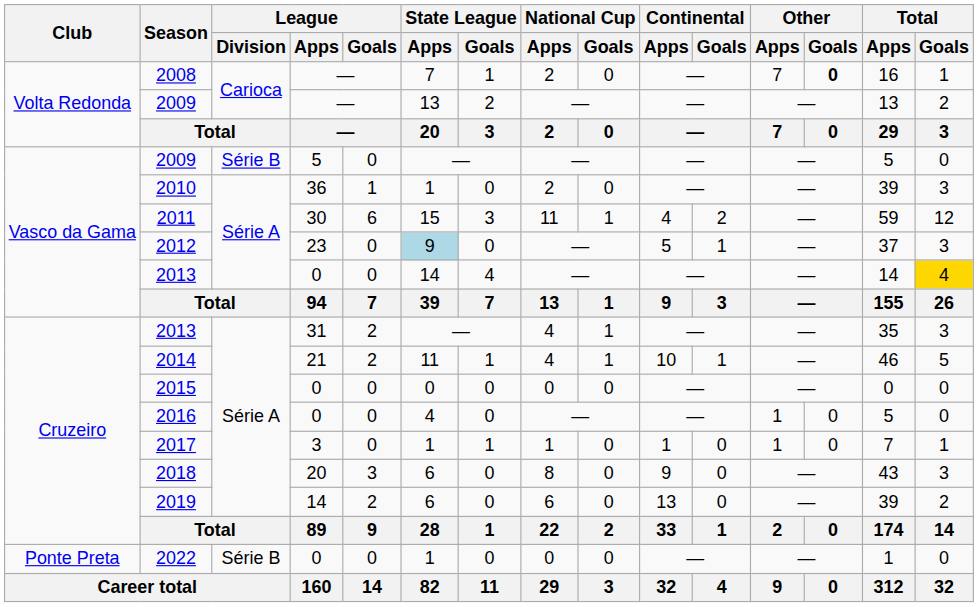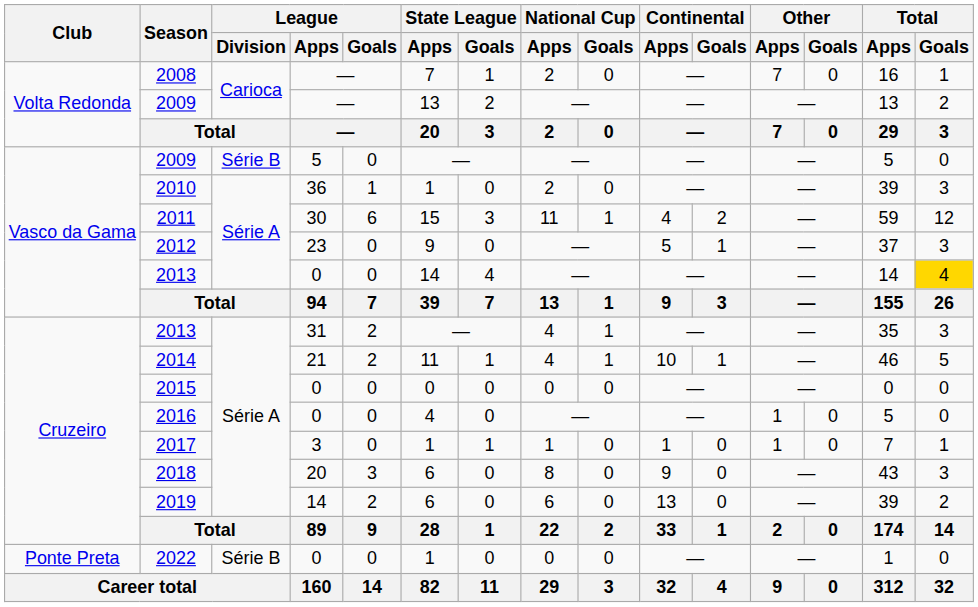(833, 75) bold -> (833, 75) normal
(430, 246) lightblue background -> (430, 246) no background
